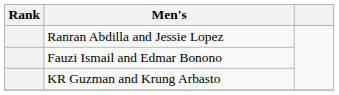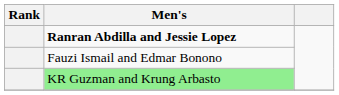(135, 36) normal -> (142, 36) bold
(134, 79) no background -> (134, 79) lightgreen background
